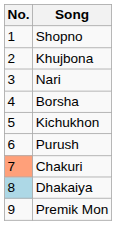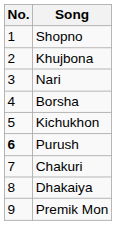(11, 144) normal -> (11, 144) bold
(11, 166) lightsalmon background -> (11, 166) no background
(11, 187) lightblue background -> (11, 187) no background
